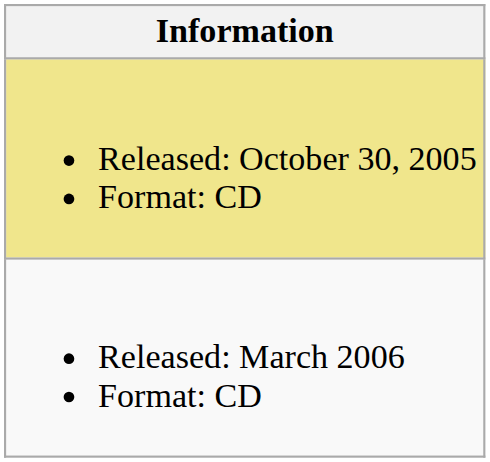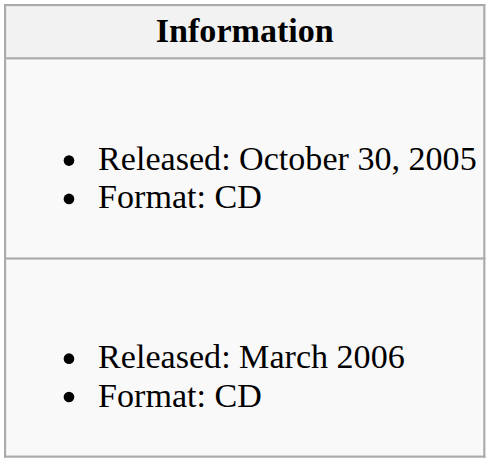(245, 178) khaki background -> (245, 178) no background
